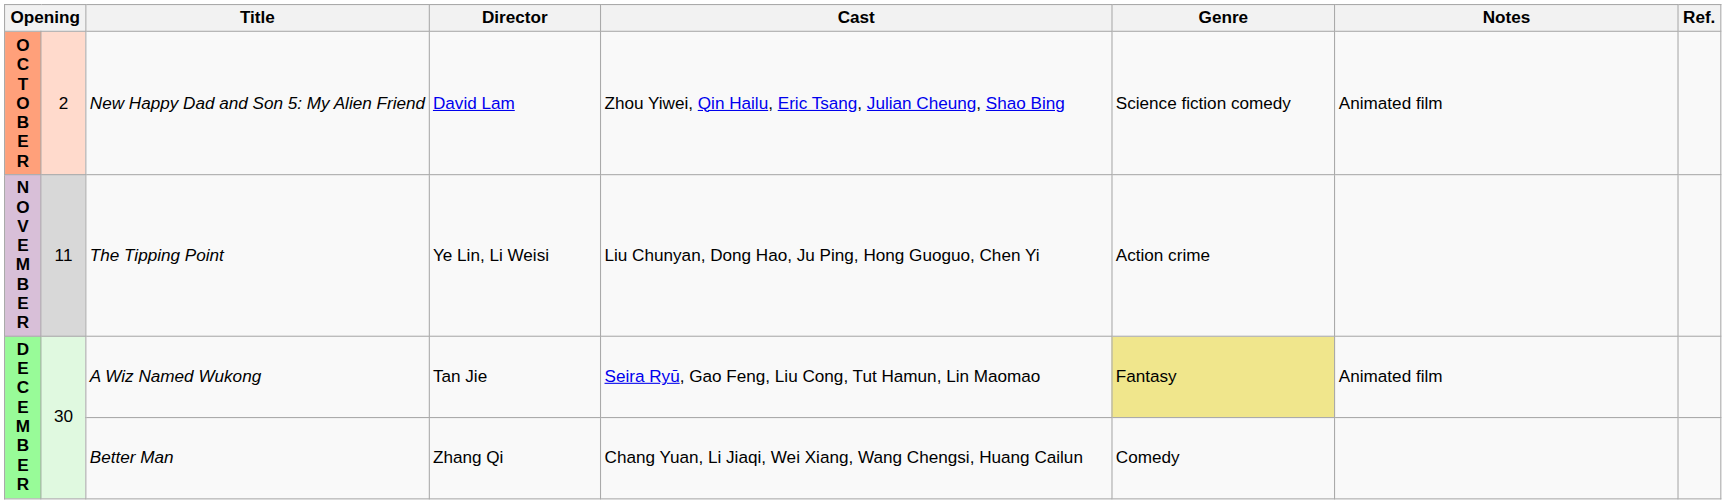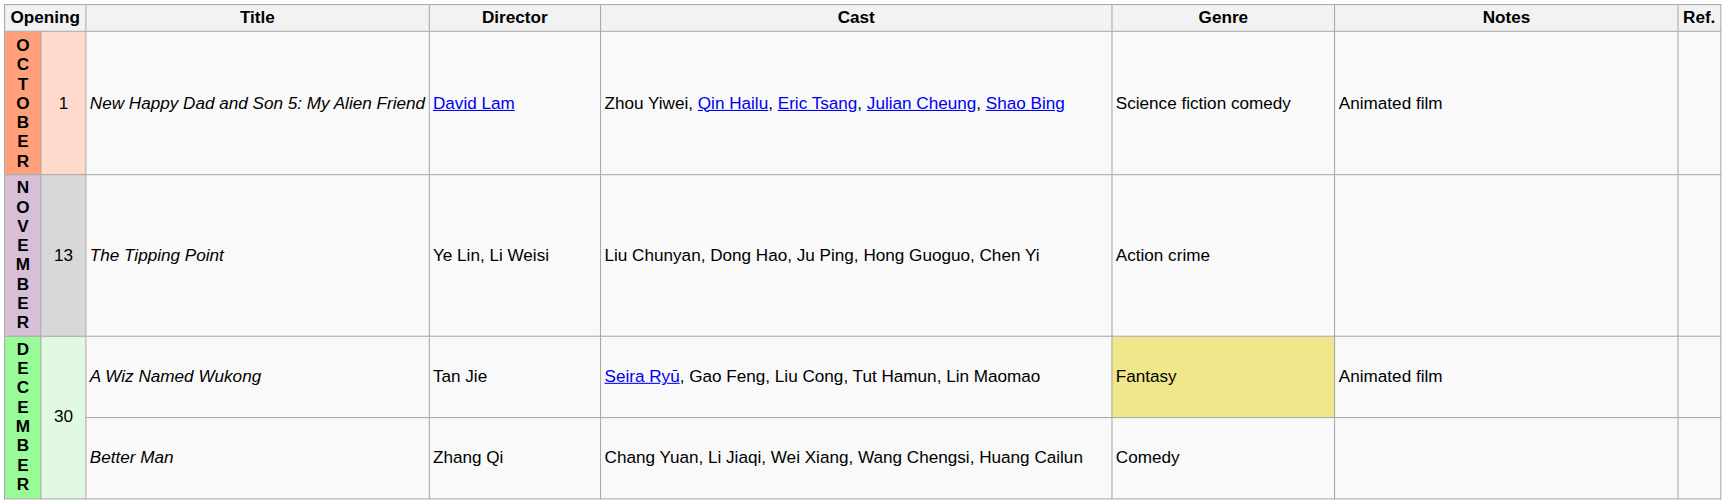(64, 103) 2 -> (64, 103) 1
(64, 255) 11 -> (64, 255) 13
